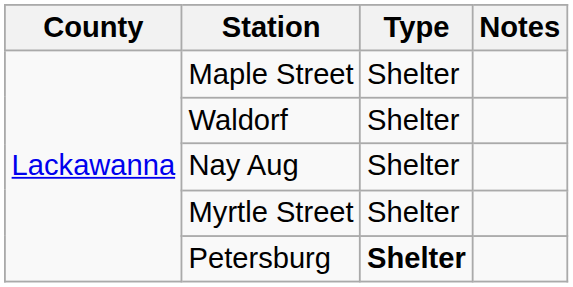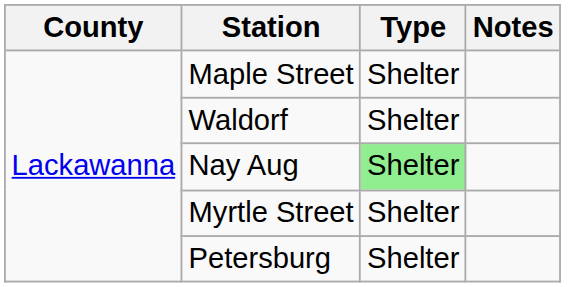(413, 166) no background -> (413, 166) lightgreen background
(416, 258) bold -> (413, 258) normal
